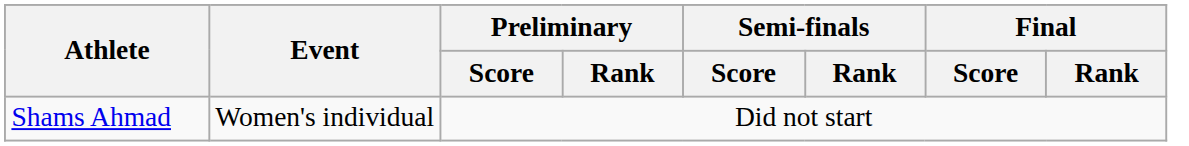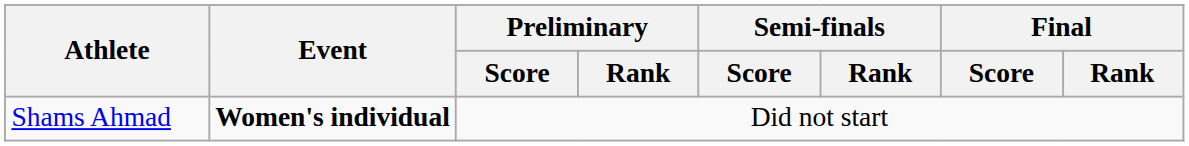(325, 118) normal -> (333, 118) bold
